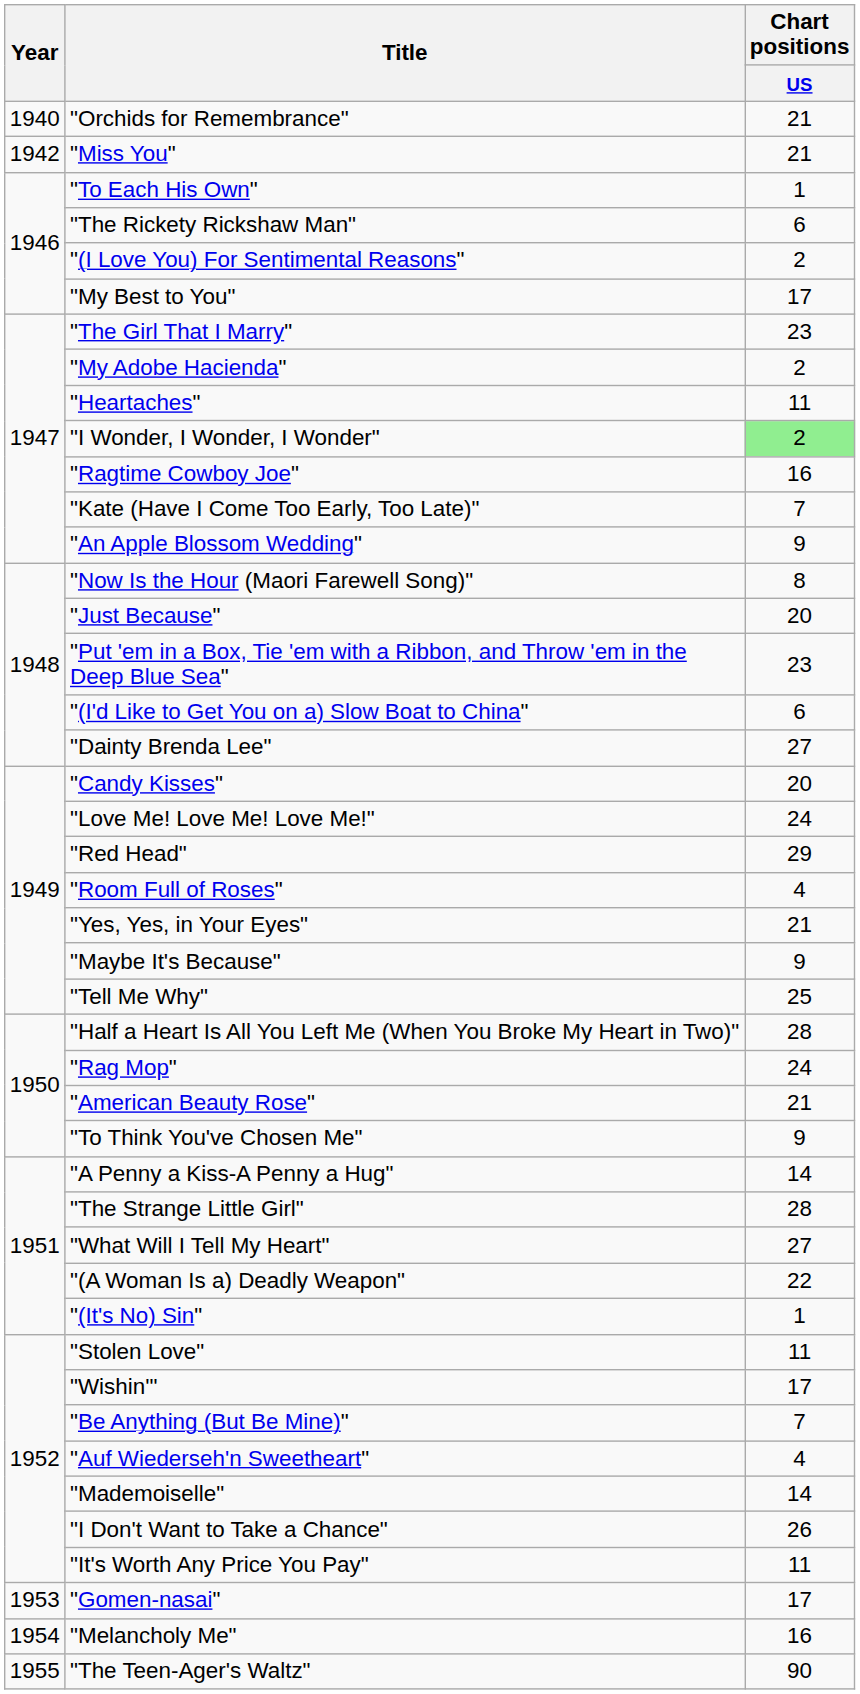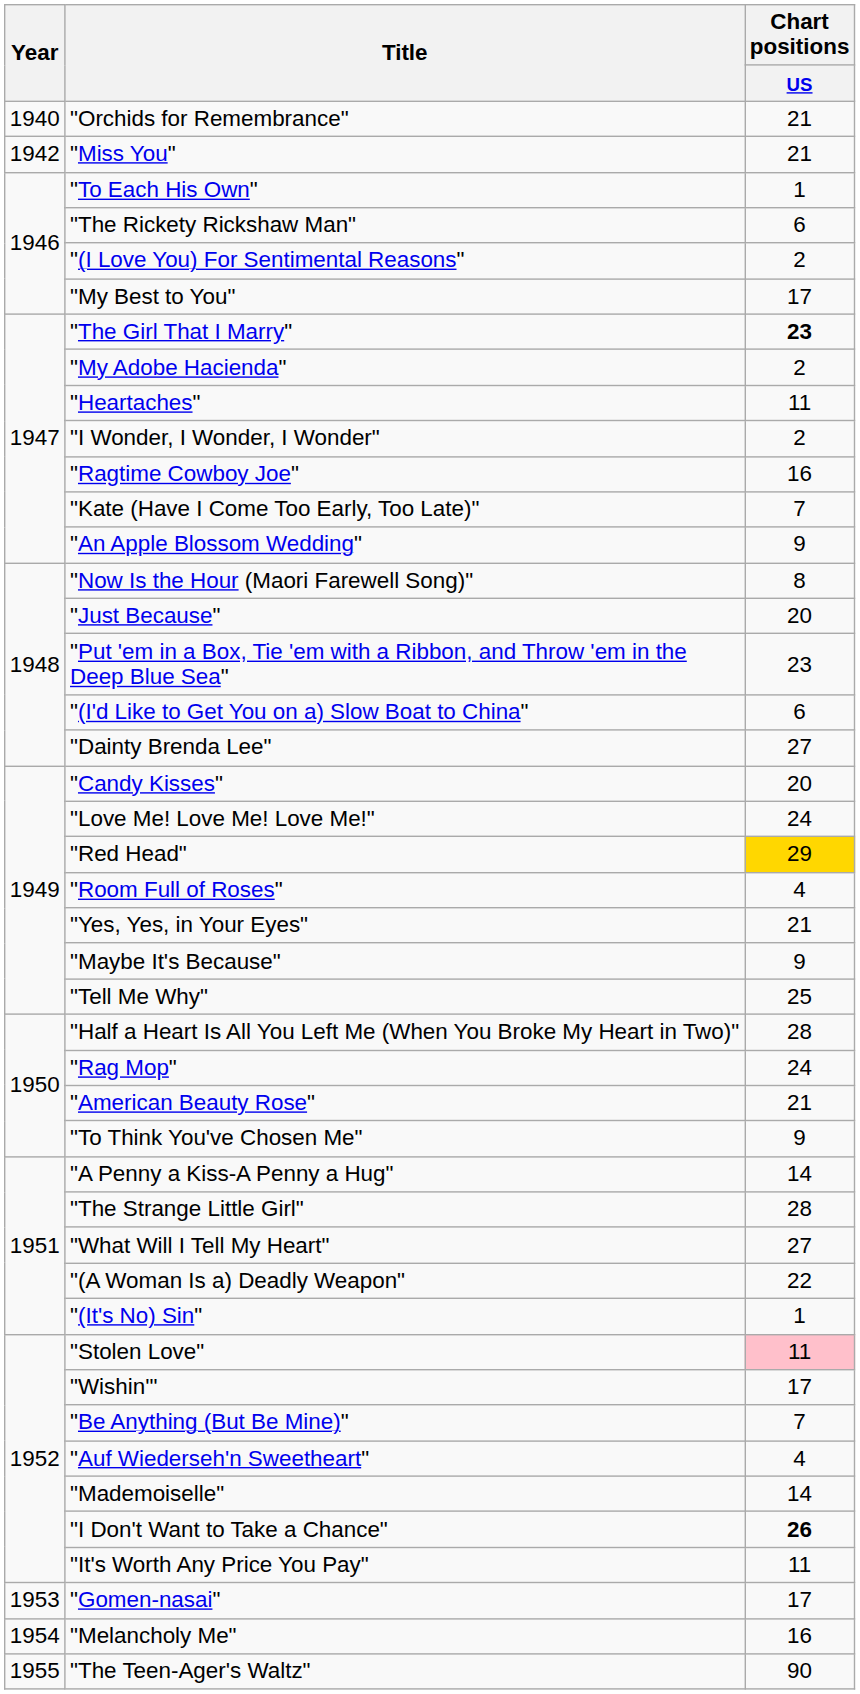(800, 331) normal -> (800, 331) bold
(800, 438) lightgreen background -> (800, 438) no background
(800, 854) no background -> (800, 854) gold background
(800, 1351) no background -> (800, 1351) pink background
(800, 1529) normal -> (800, 1529) bold
